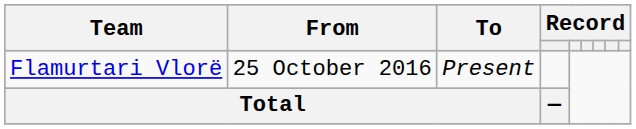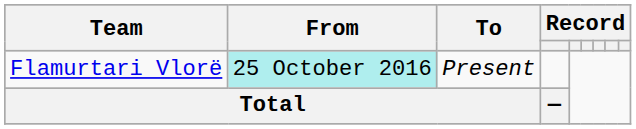(332, 69) no background -> (332, 69) paleturquoise background
